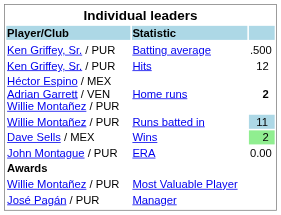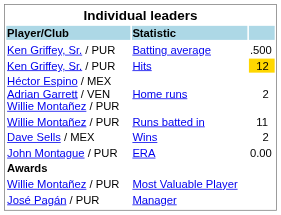(259, 66) no background -> (259, 66) gold background
(259, 94) bold -> (259, 94) normal
(259, 122) lightblue background -> (259, 122) no background
(259, 137) lightgreen background -> (259, 137) no background
